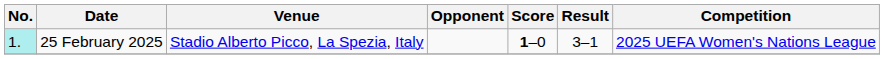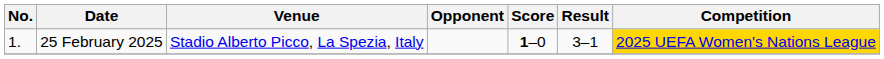(15, 41) paleturquoise background -> (15, 41) no background
(746, 41) no background -> (746, 41) gold background
